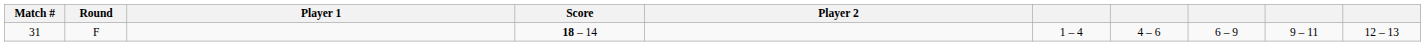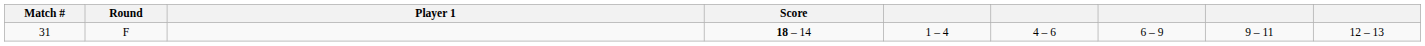- column: (839, 13)
